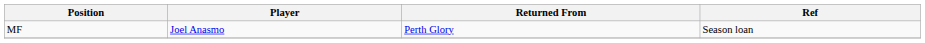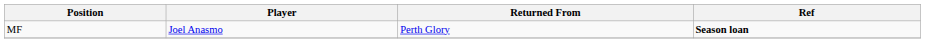(728, 29) normal -> (722, 29) bold
